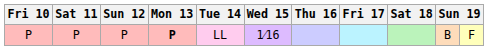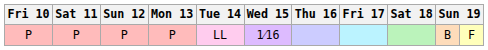(172, 35) bold -> (172, 35) normal
